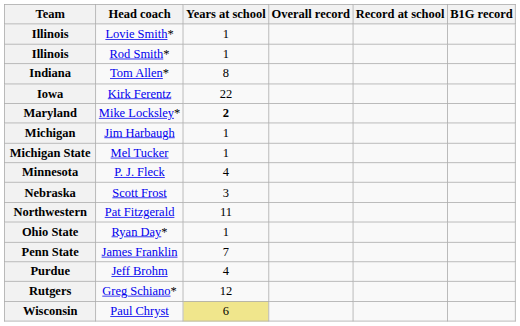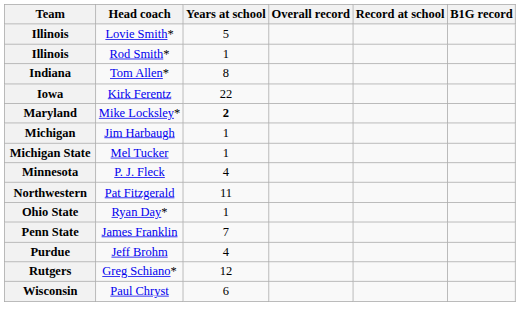(226, 34) 1 -> (226, 34) 5
- row: (50, 192)
(226, 311) khaki background -> (226, 291) no background
